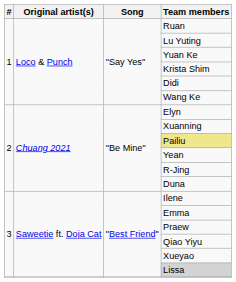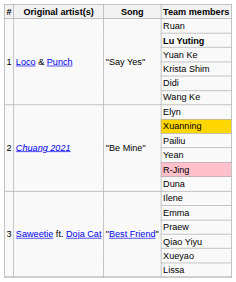(182, 40) normal -> (184, 40) bold
(182, 126) no background -> (182, 126) gold background
(174, 140) khaki background -> (174, 140) no background
(176, 169) no background -> (176, 169) pink background
(174, 270) lightgrey background -> (174, 270) no background
